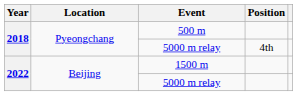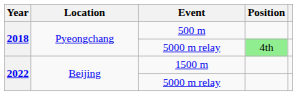(266, 47) no background -> (266, 47) lightgreen background
